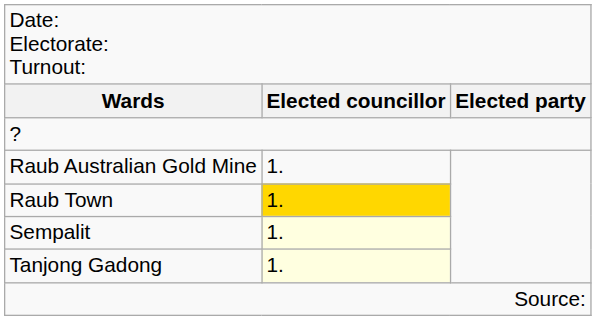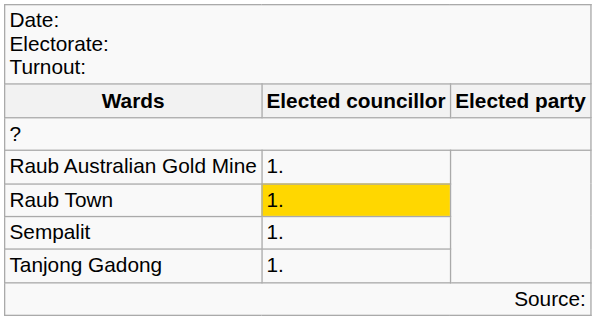(275, 232) lightyellow background -> (275, 232) no background
(275, 265) lightyellow background -> (275, 265) no background
